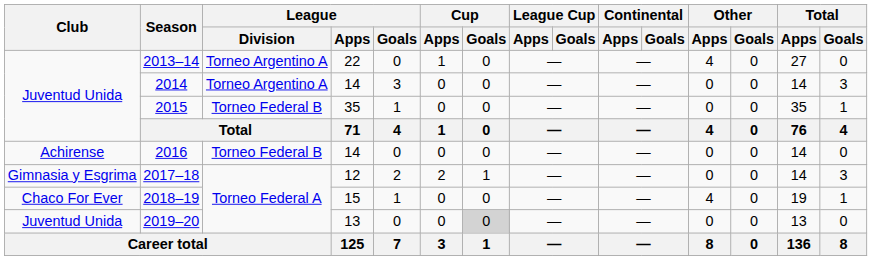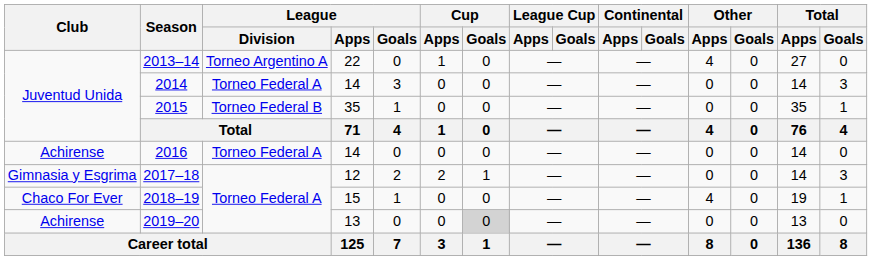(267, 84) Torneo Argentino A -> (267, 84) Torneo Federal A
(267, 152) Torneo Federal B -> (267, 152) Torneo Federal A
(72, 221) Juventud Unida -> (72, 221) Achirense
